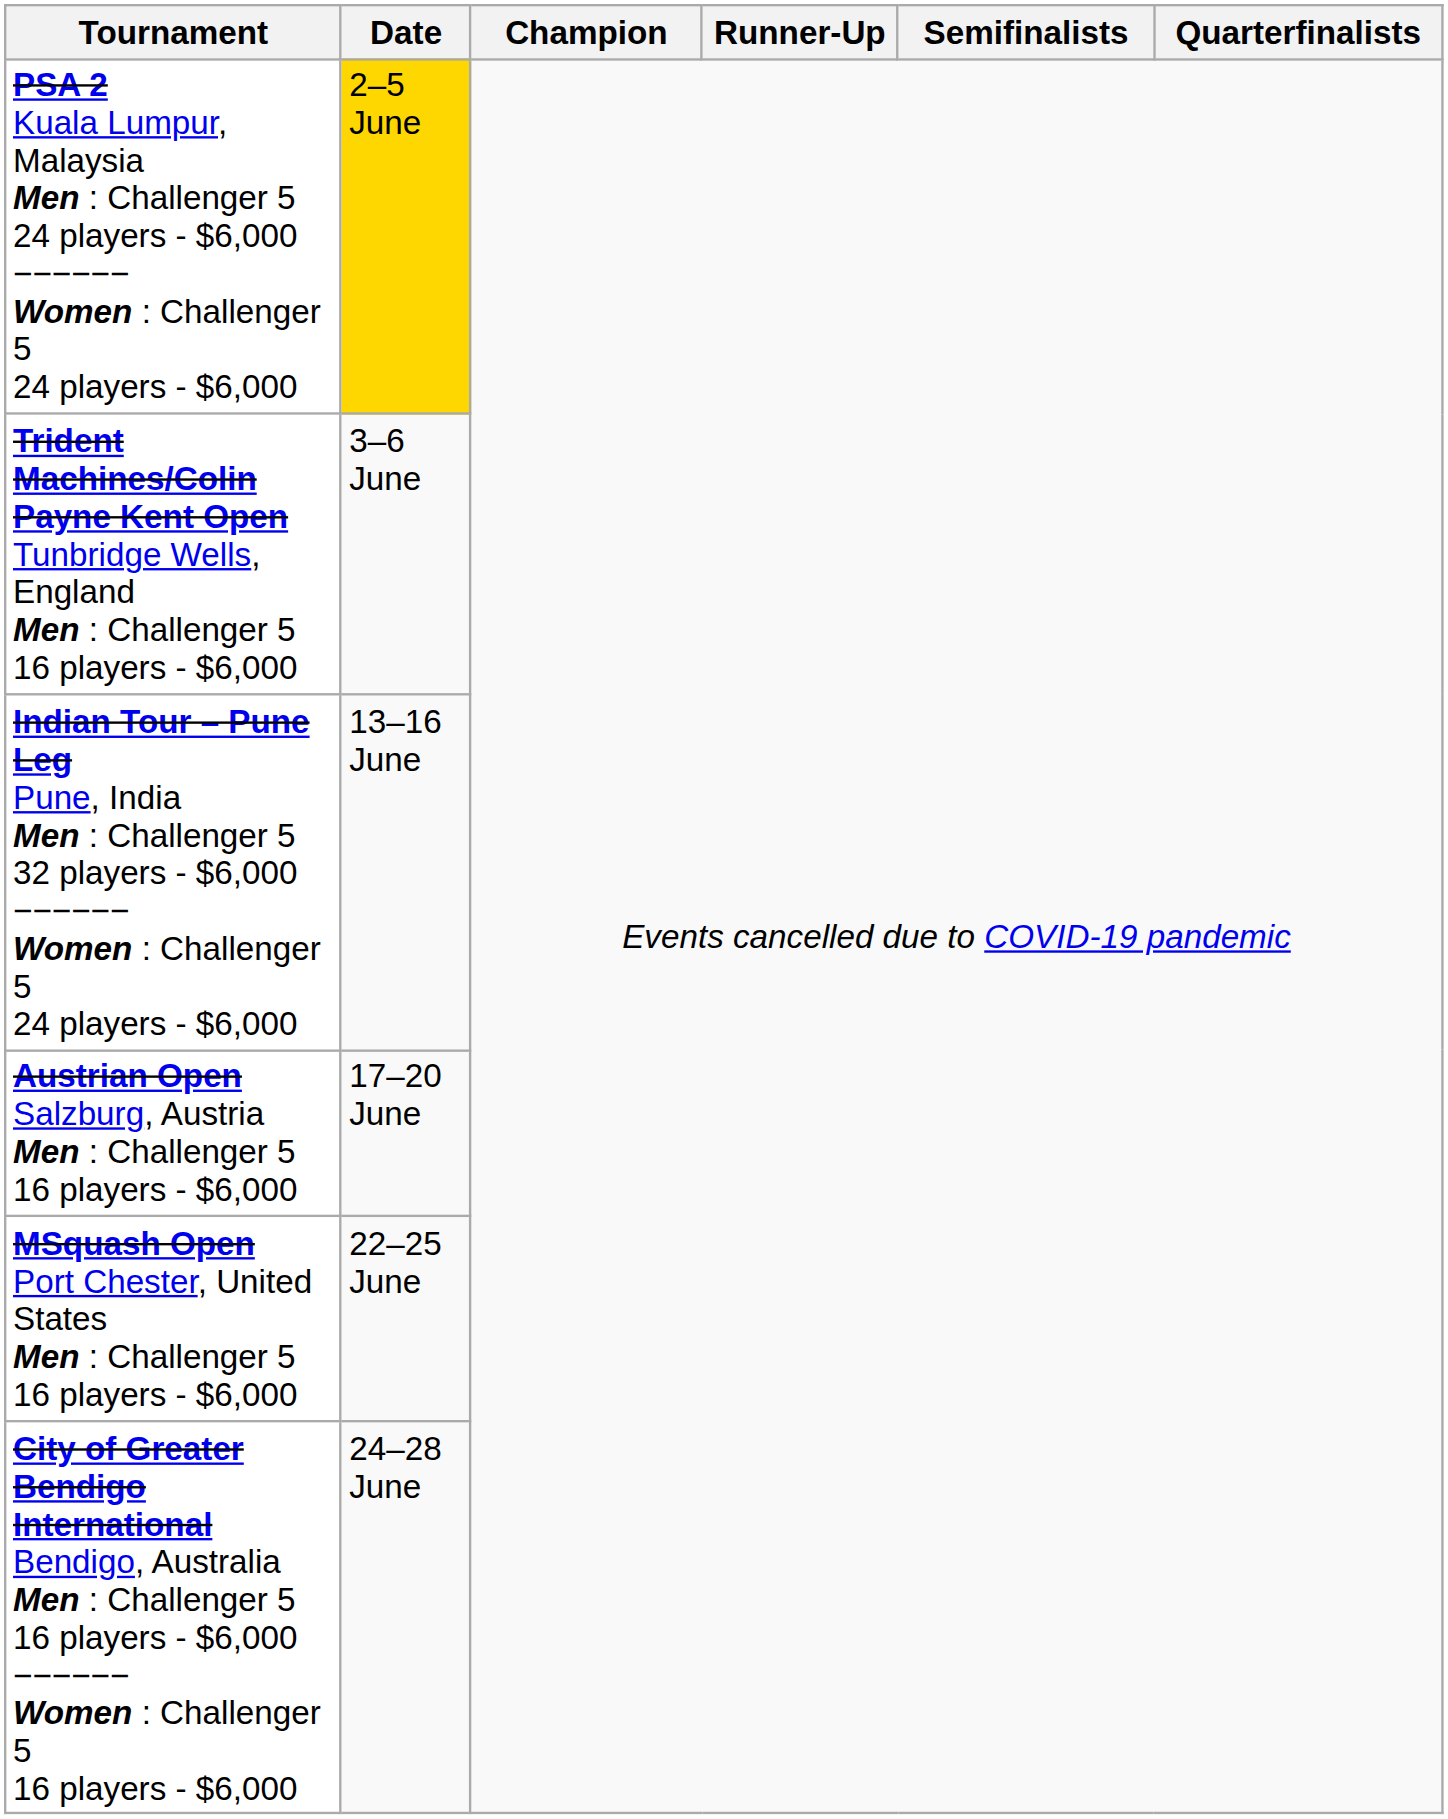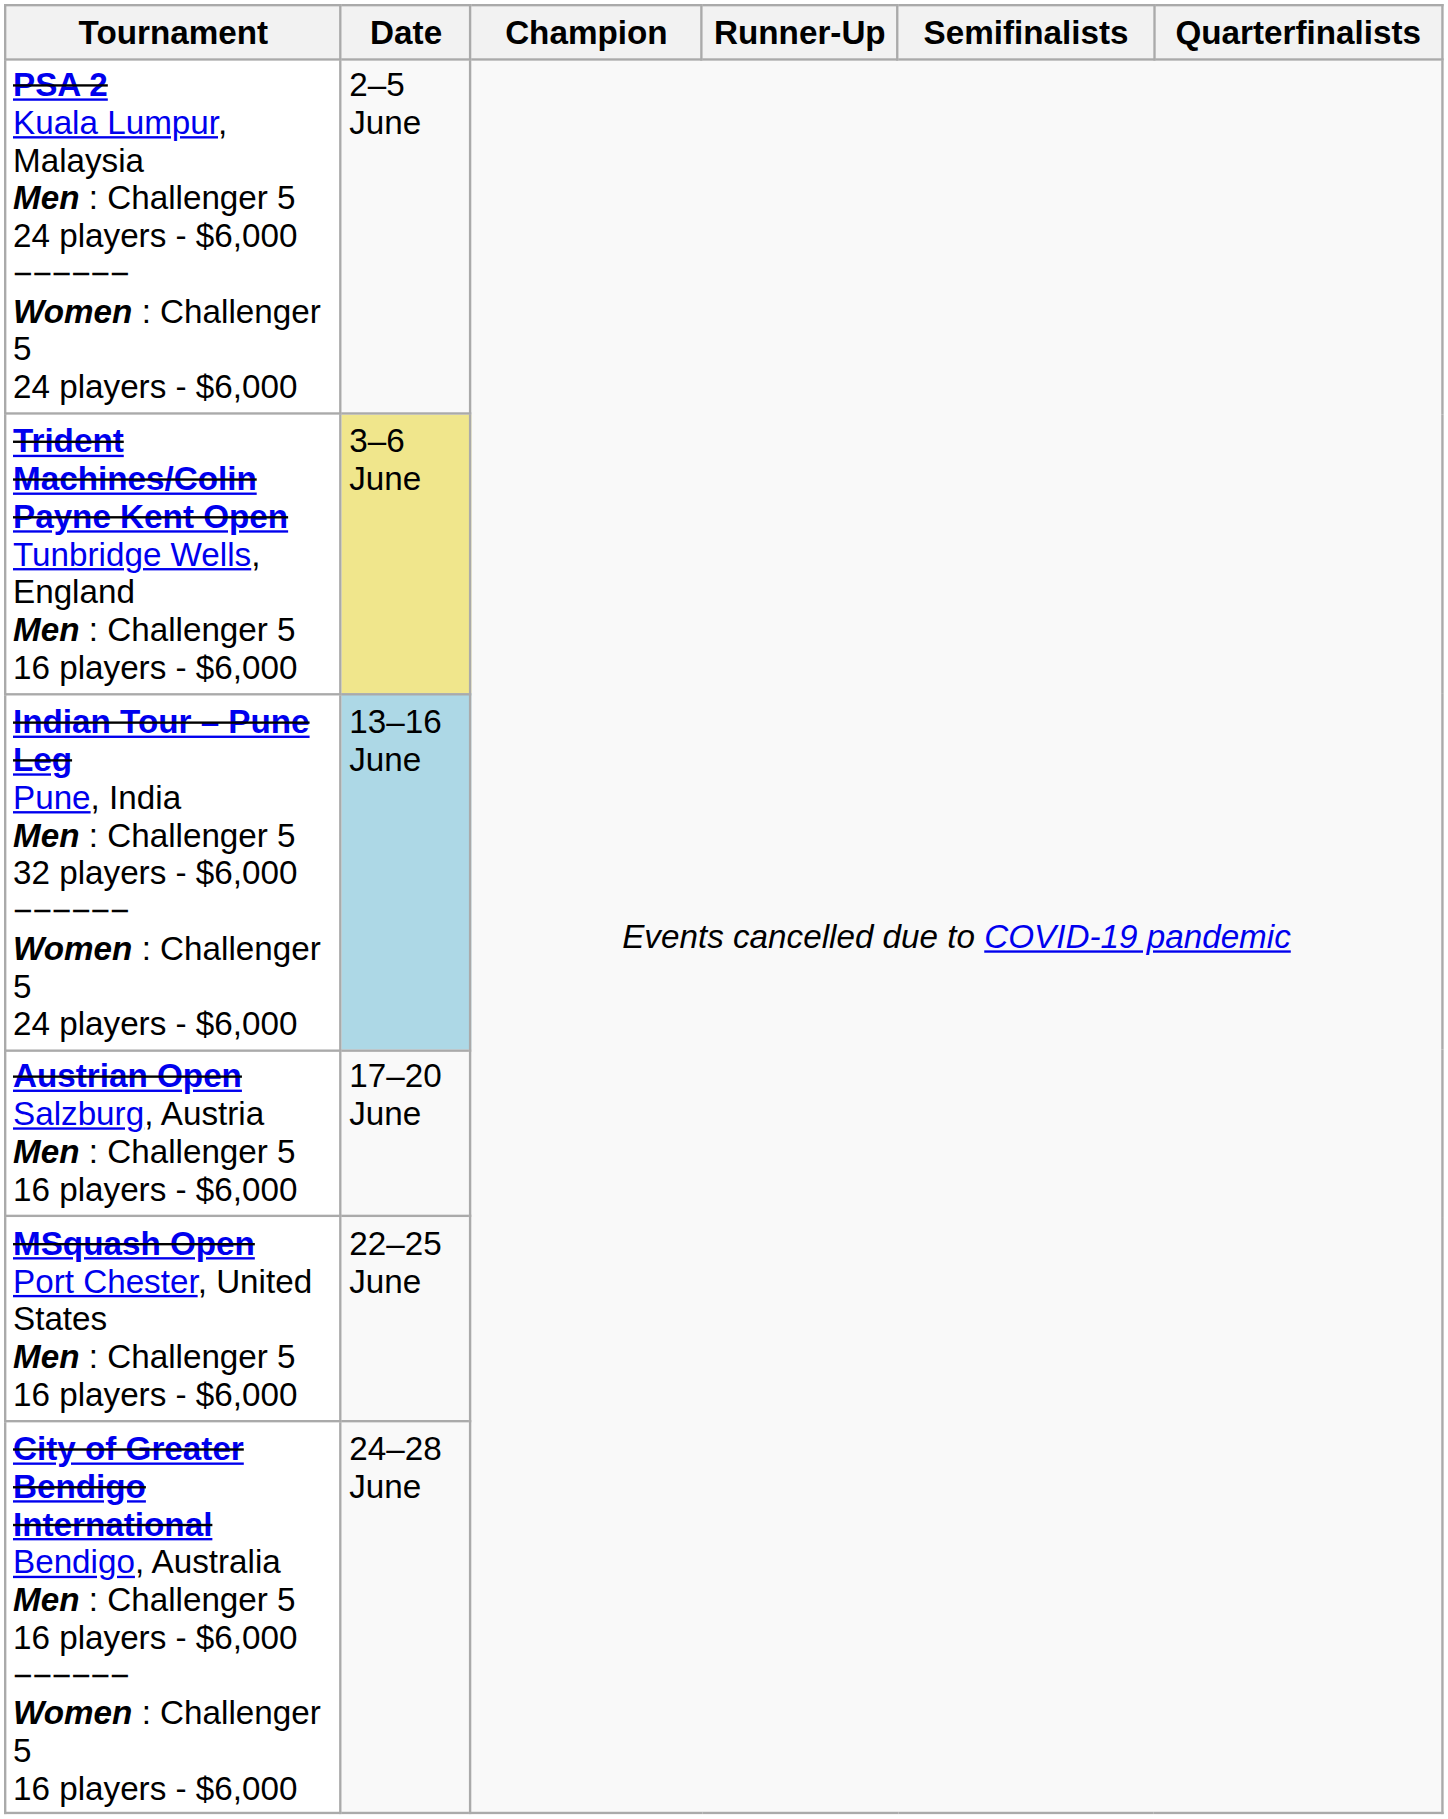(385, 104) gold background -> (385, 104) no background
(385, 460) no background -> (385, 460) khaki background
(395, 740) no background -> (395, 740) lightblue background
